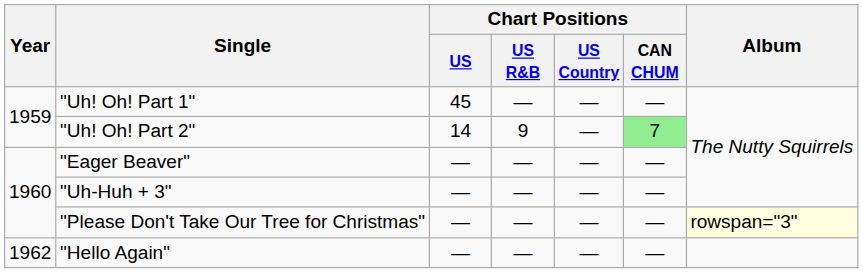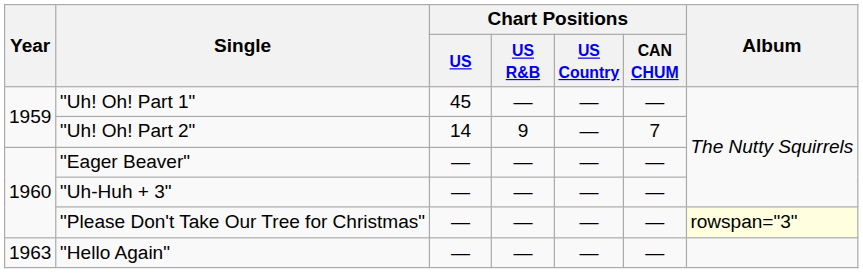(655, 131) lightgreen background -> (655, 131) no background
(30, 252) 1962 -> (30, 252) 1963
